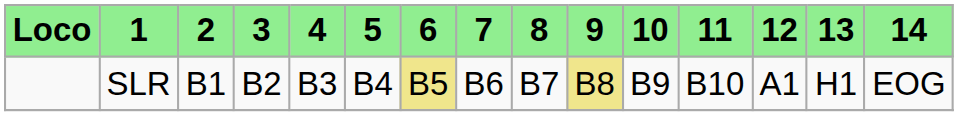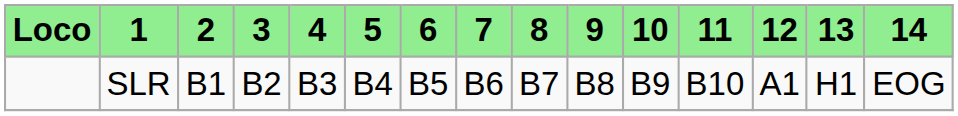(428, 82) khaki background -> (428, 82) no background
(595, 82) khaki background -> (595, 82) no background
